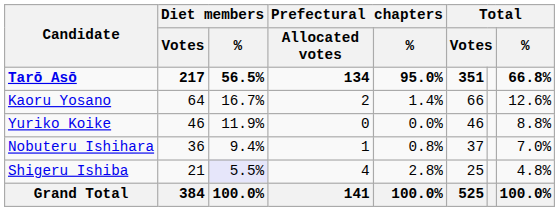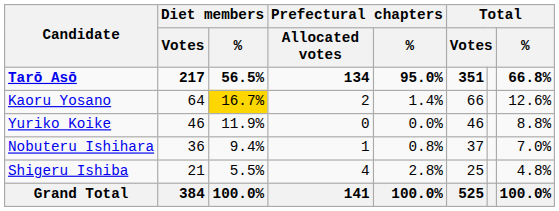(243, 102) no background -> (243, 102) gold background
(247, 171) lavender background -> (247, 171) no background
